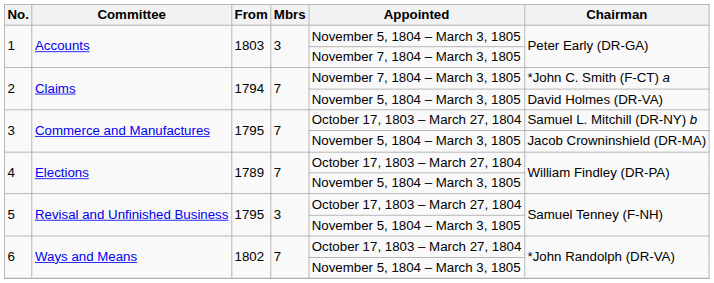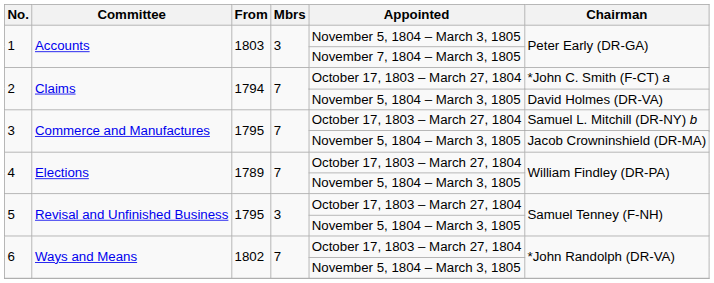(416, 78) November 7, 1804 – March 3, 1805 -> (417, 78) October 17, 1803 – March 27, 1804
